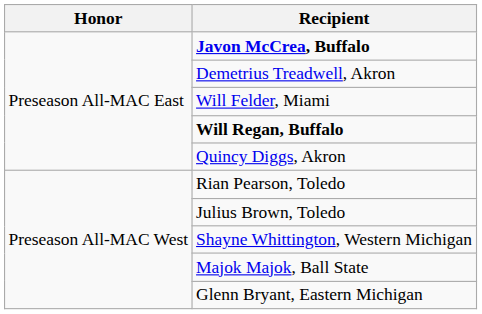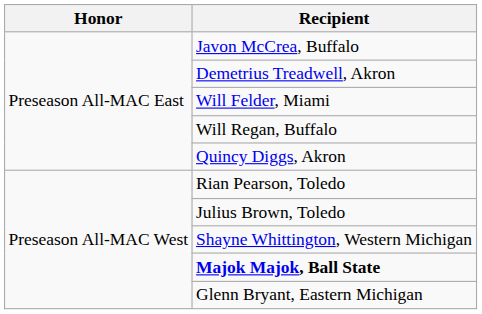(283, 45) bold -> (278, 45) normal
(270, 128) bold -> (267, 128) normal
(282, 267) normal -> (288, 267) bold
